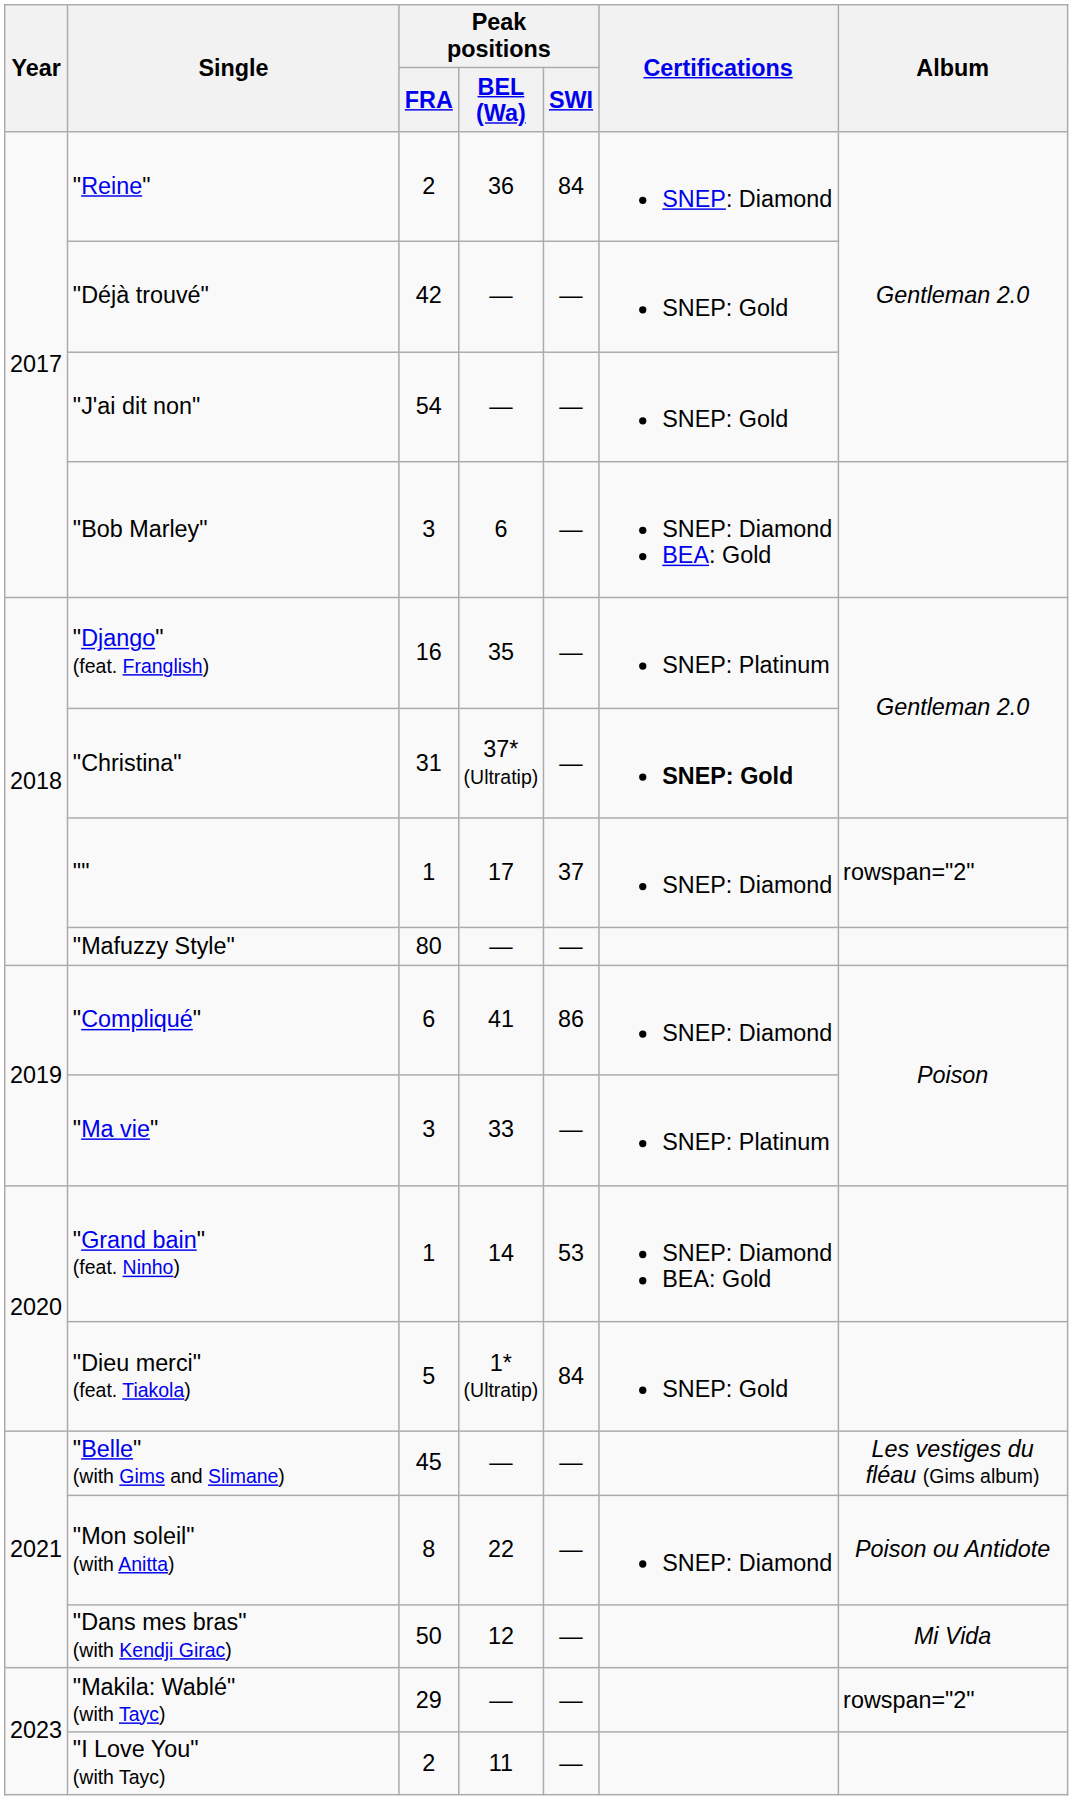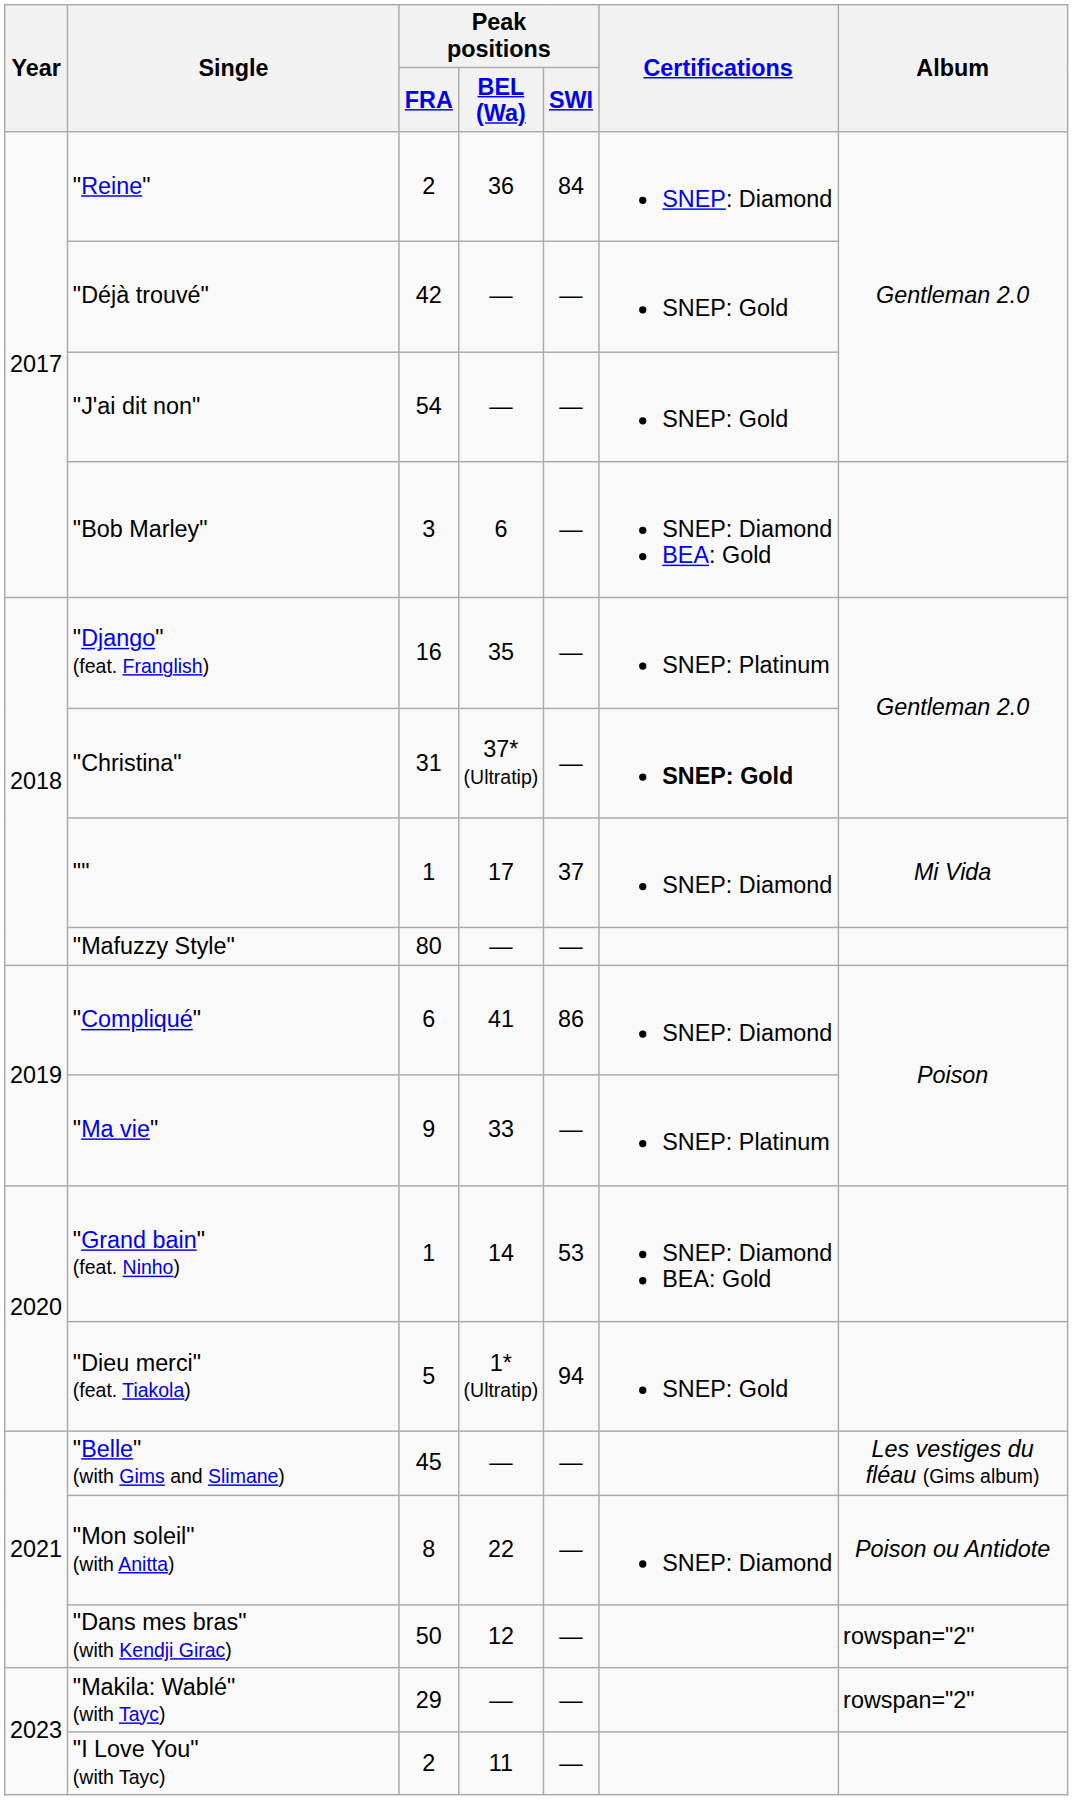(909, 872) rowspan="2" -> (953, 872) Mi Vida
(429, 1129) 3 -> (429, 1129) 9
(571, 1376) 84 -> (571, 1376) 94
(953, 1636) Mi Vida -> (909, 1636) rowspan="2"
